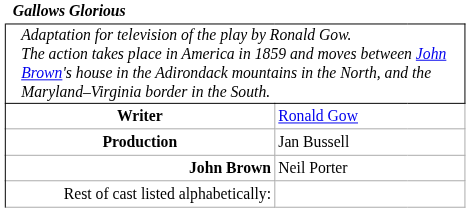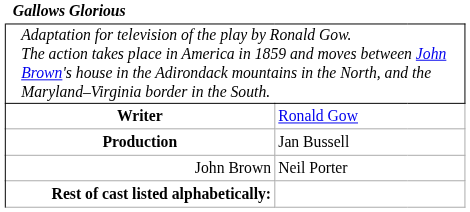(230, 168) bold -> (233, 168) normal
(167, 194) normal -> (161, 194) bold
